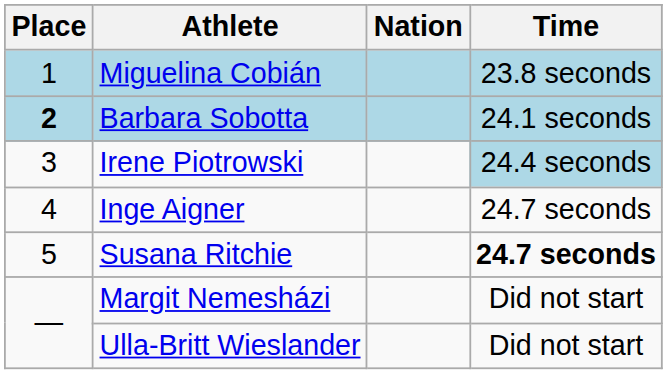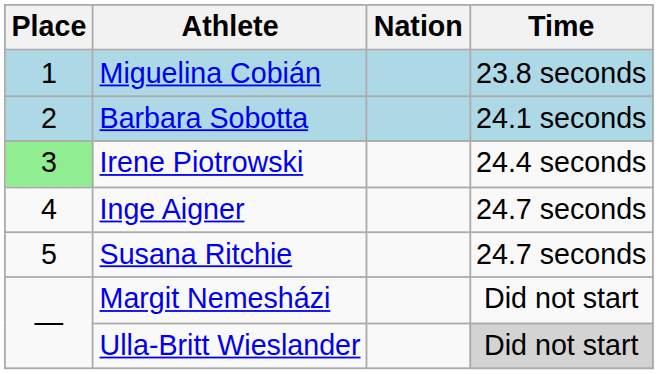(49, 118) bold -> (49, 118) normal
(49, 163) no background -> (49, 163) lightgreen background
(566, 163) lightblue background -> (561, 163) no background
(566, 254) bold -> (561, 254) normal
(566, 345) no background -> (561, 345) lightgrey background
